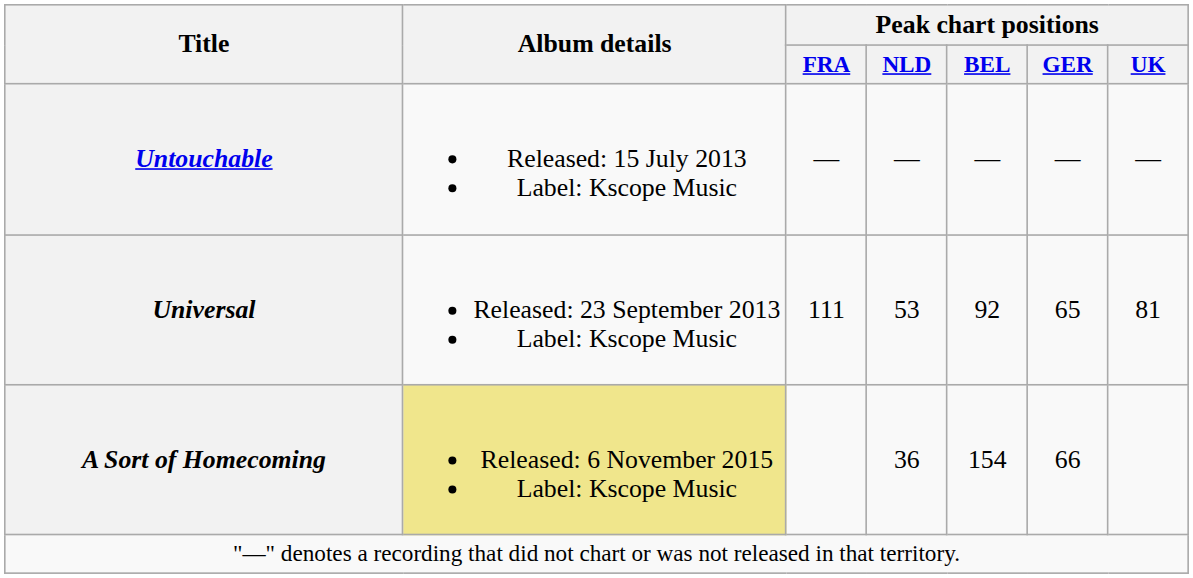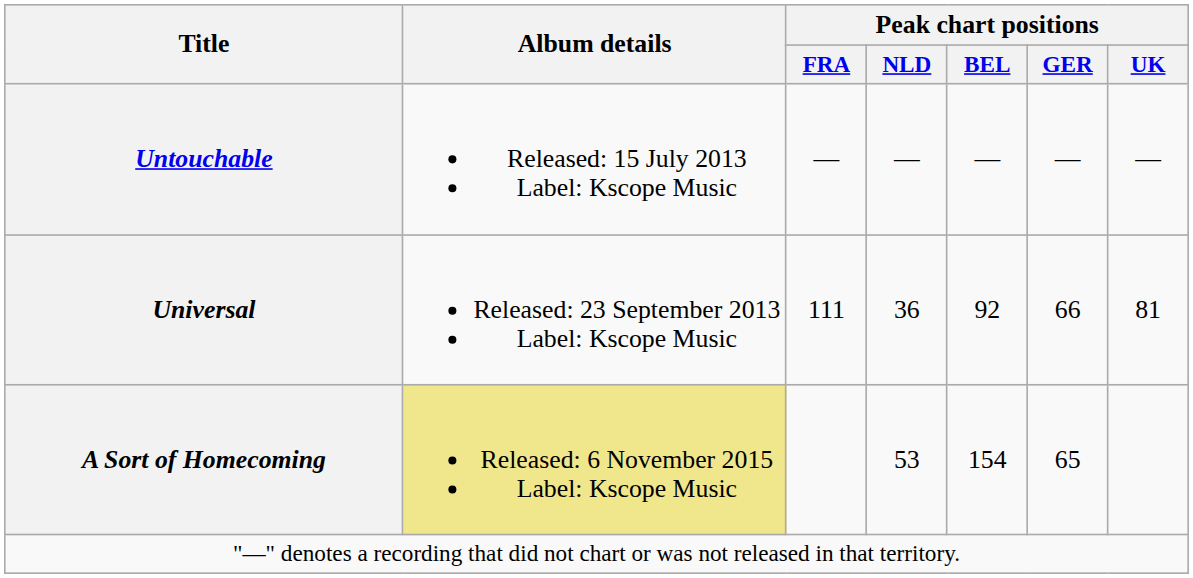(907, 309) 53 -> (907, 309) 36
(1068, 309) 65 -> (1068, 309) 66
(907, 459) 36 -> (907, 459) 53
(1068, 459) 66 -> (1068, 459) 65
